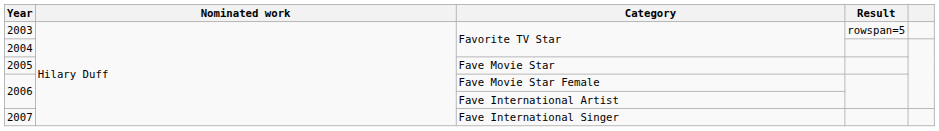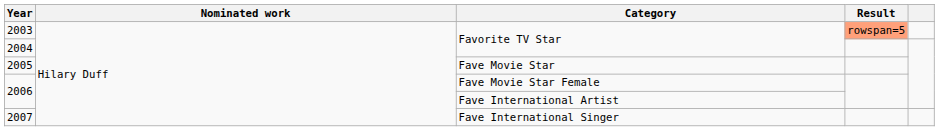(876, 30) no background -> (876, 30) lightsalmon background
